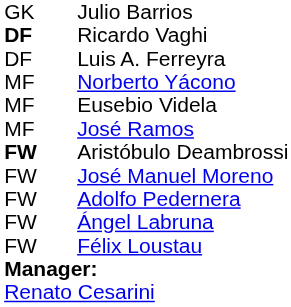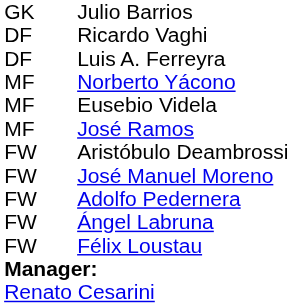(18, 35) bold -> (18, 35) normal
(20, 152) bold -> (20, 152) normal
